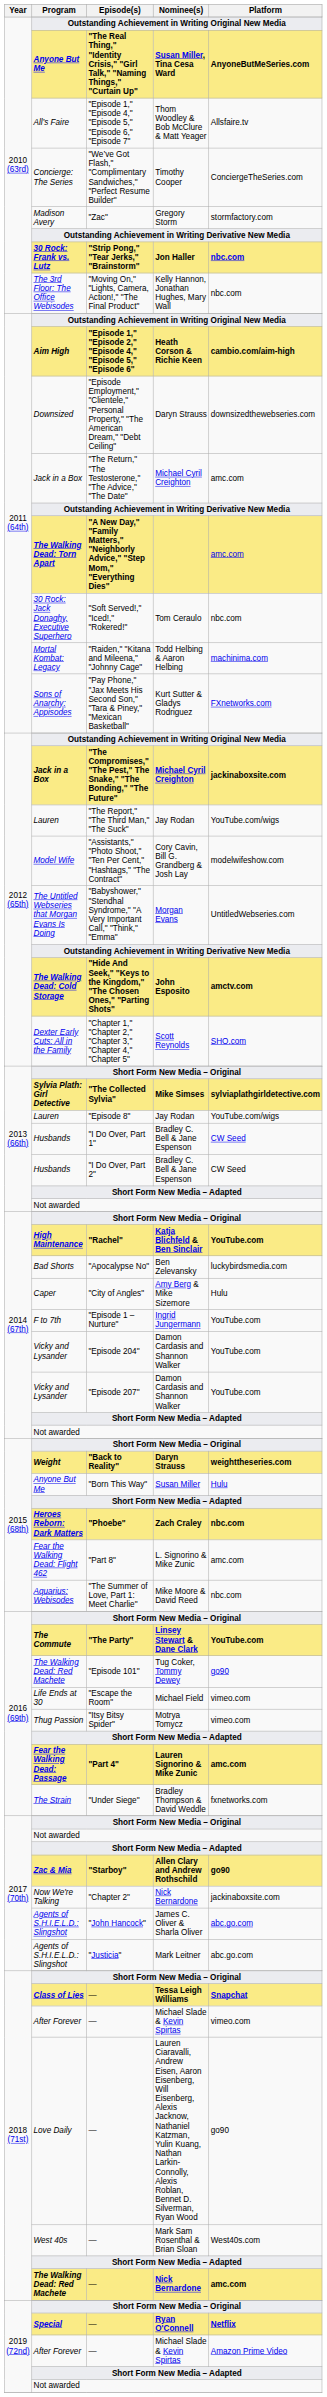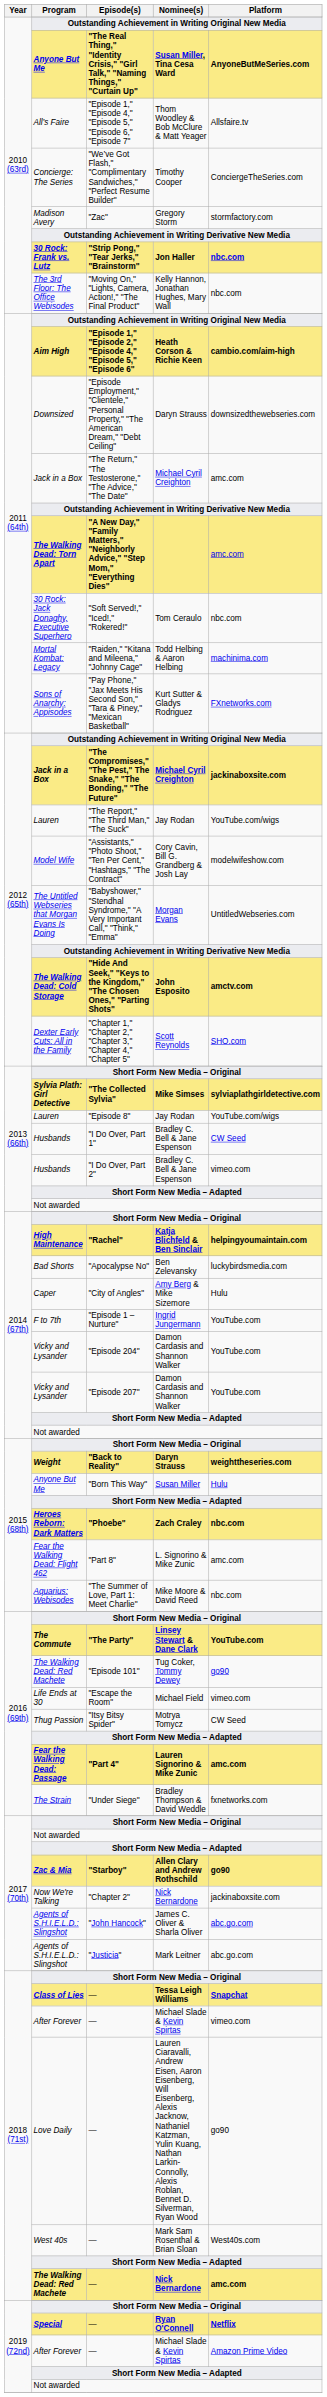(228, 1170) CW Seed -> (231, 1170) vimeo.com
(237, 1240) YouTube.com -> (259, 1240) helpingyoumaintain.com
(231, 1720) vimeo.com -> (228, 1720) CW Seed
